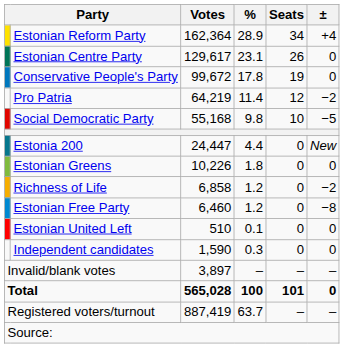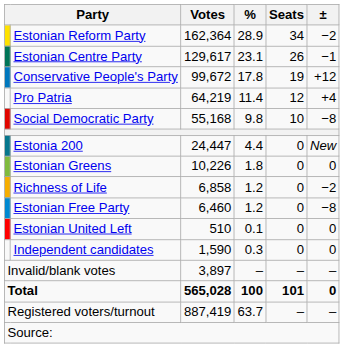(329, 35) +4 -> (329, 35) −2
(333, 56) 0 -> (329, 56) −1
(333, 77) 0 -> (325, 77) +12
(329, 98) −2 -> (329, 98) +4
(329, 118) −5 -> (329, 118) −8
